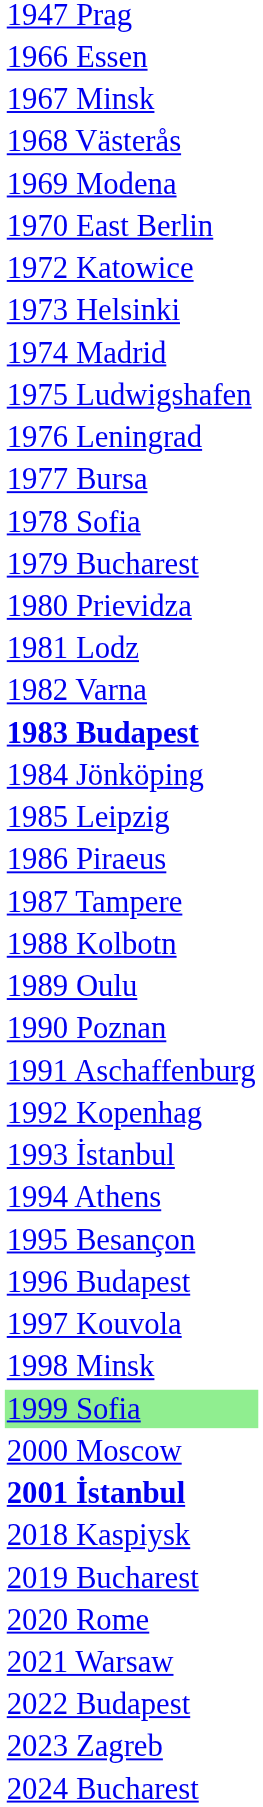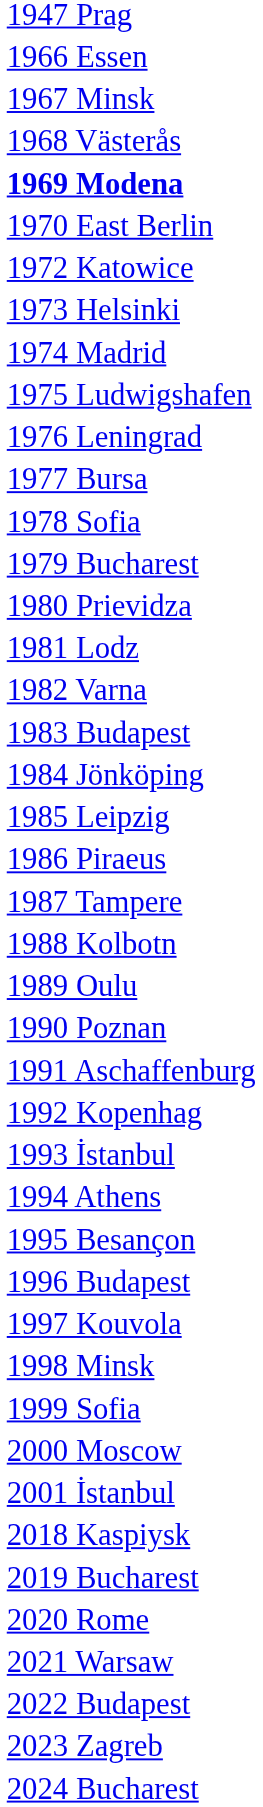(92, 183) normal -> (95, 183) bold
(103, 732) bold -> (98, 732) normal
(74, 1408) lightgreen background -> (74, 1408) no background
(96, 1492) bold -> (91, 1492) normal
